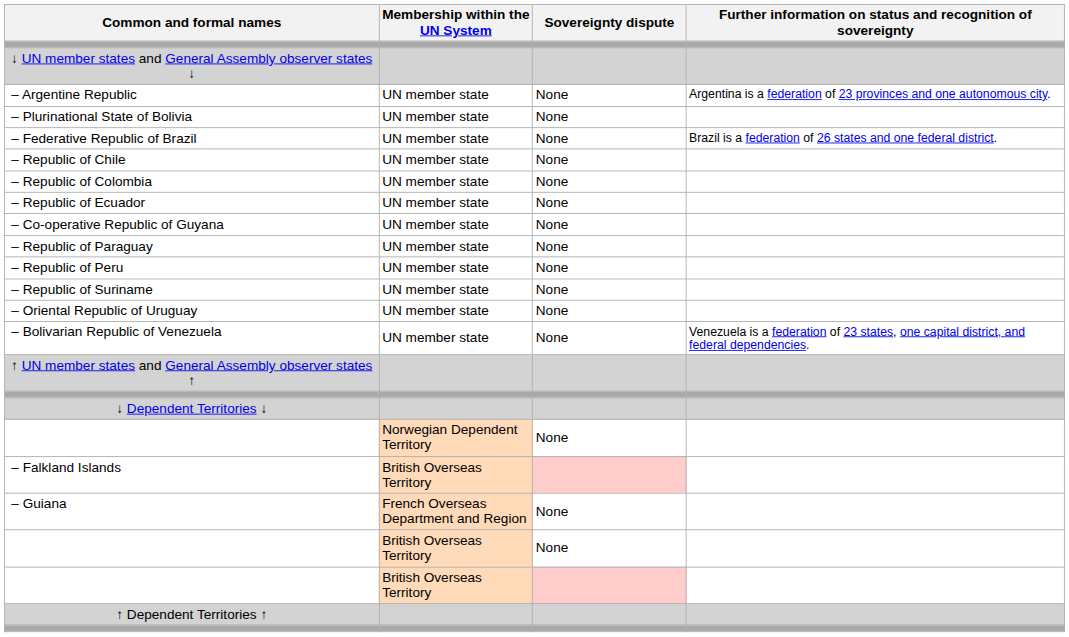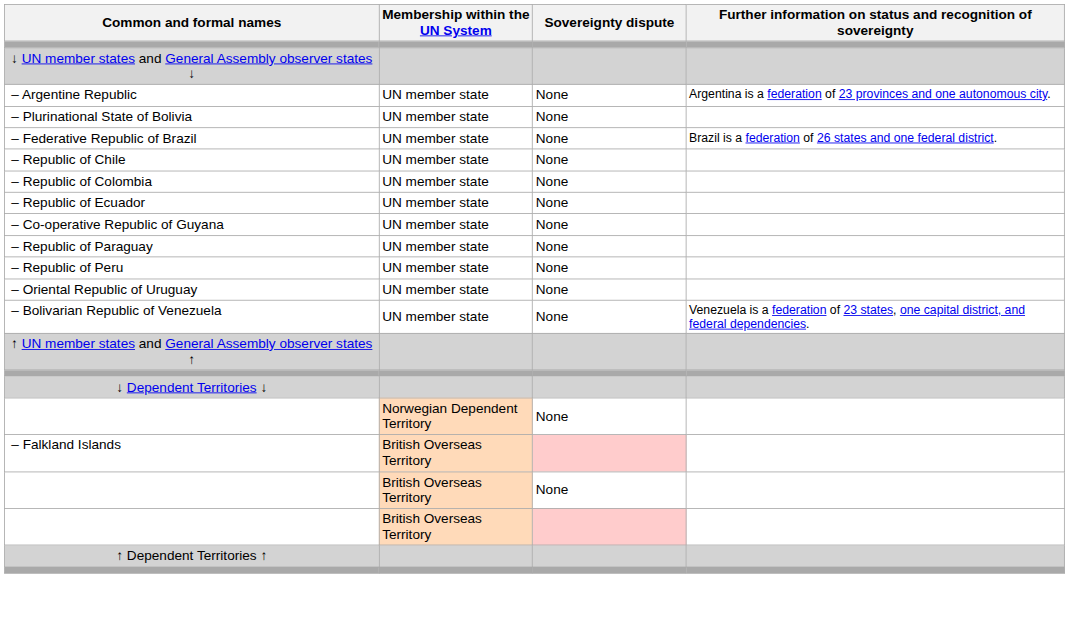- row: (80, 289)
- row: (37, 503)
